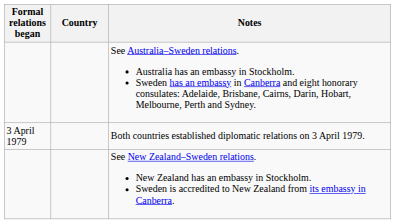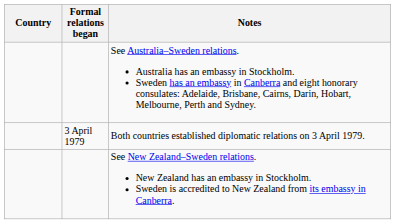columns swapped: (80, 23) <-> (27, 23)
